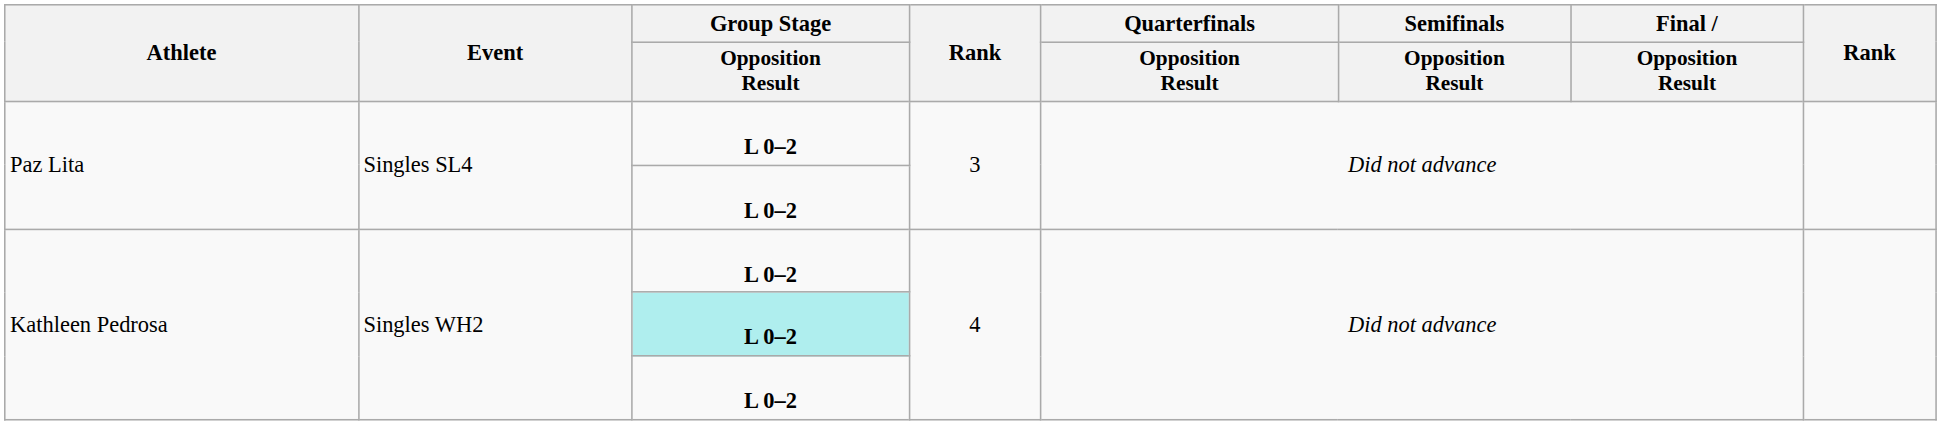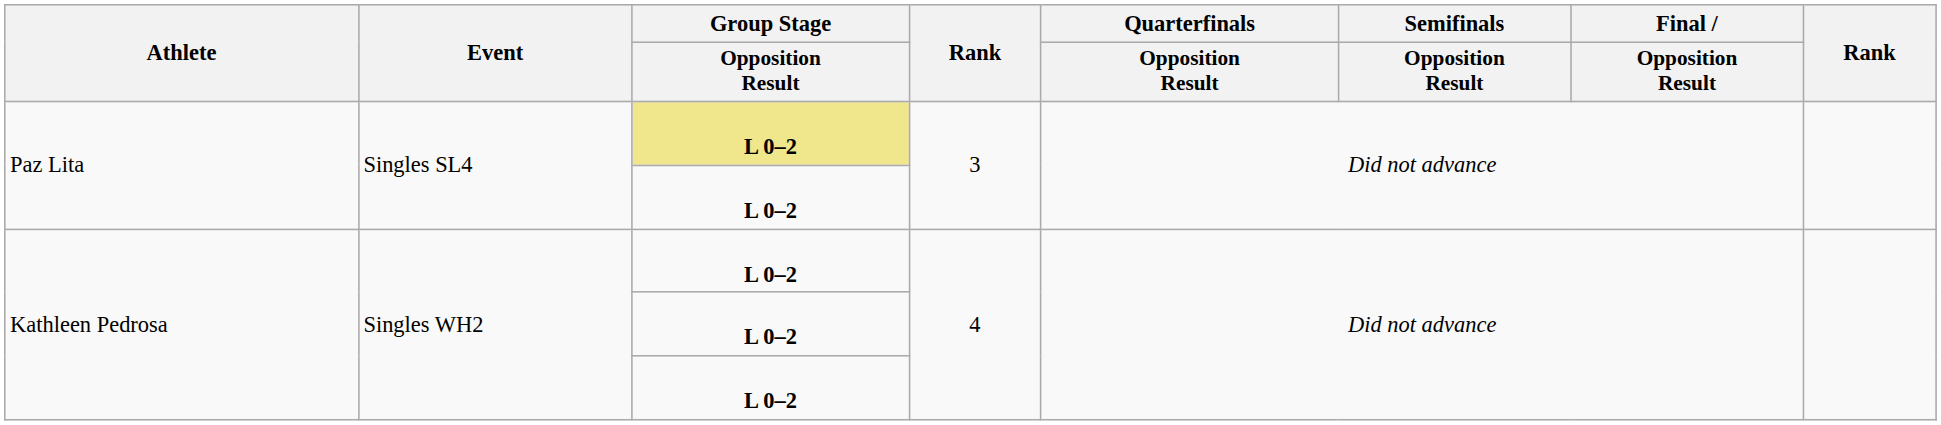(770, 146) no background -> (770, 146) khaki background
(770, 337) paleturquoise background -> (770, 337) no background
